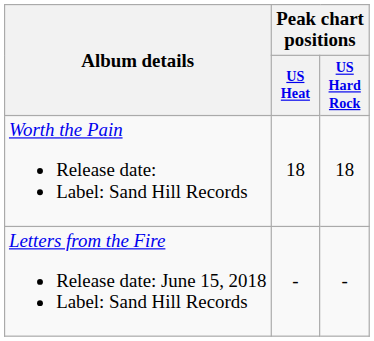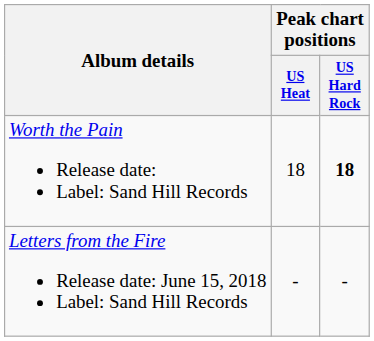(345, 170) normal -> (345, 170) bold
